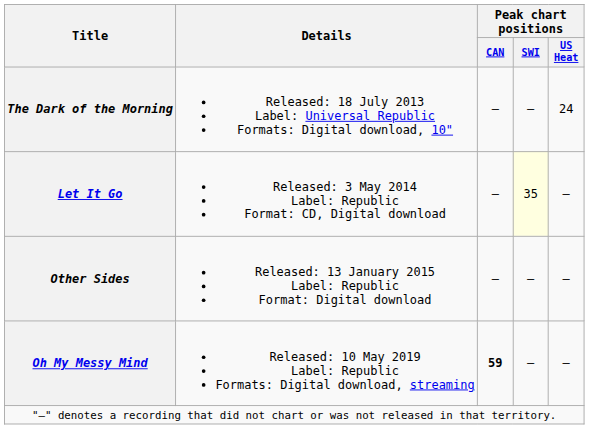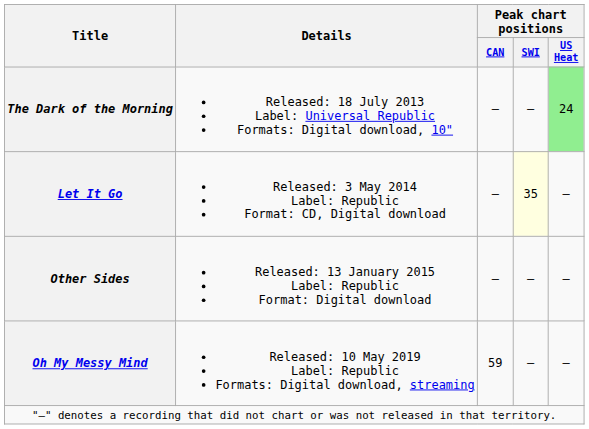(566, 109) no background -> (566, 109) lightgreen background
(495, 363) bold -> (495, 363) normal
